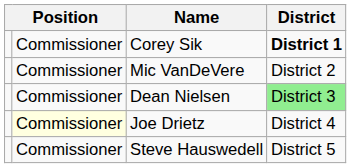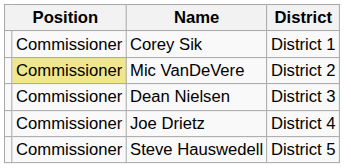(307, 44) bold -> (303, 44) normal
(69, 70) no background -> (69, 70) khaki background
(303, 96) lightgreen background -> (303, 96) no background
(69, 123) lightyellow background -> (69, 123) no background
